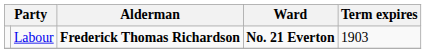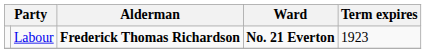(355, 37) 1903 -> (355, 37) 1923
